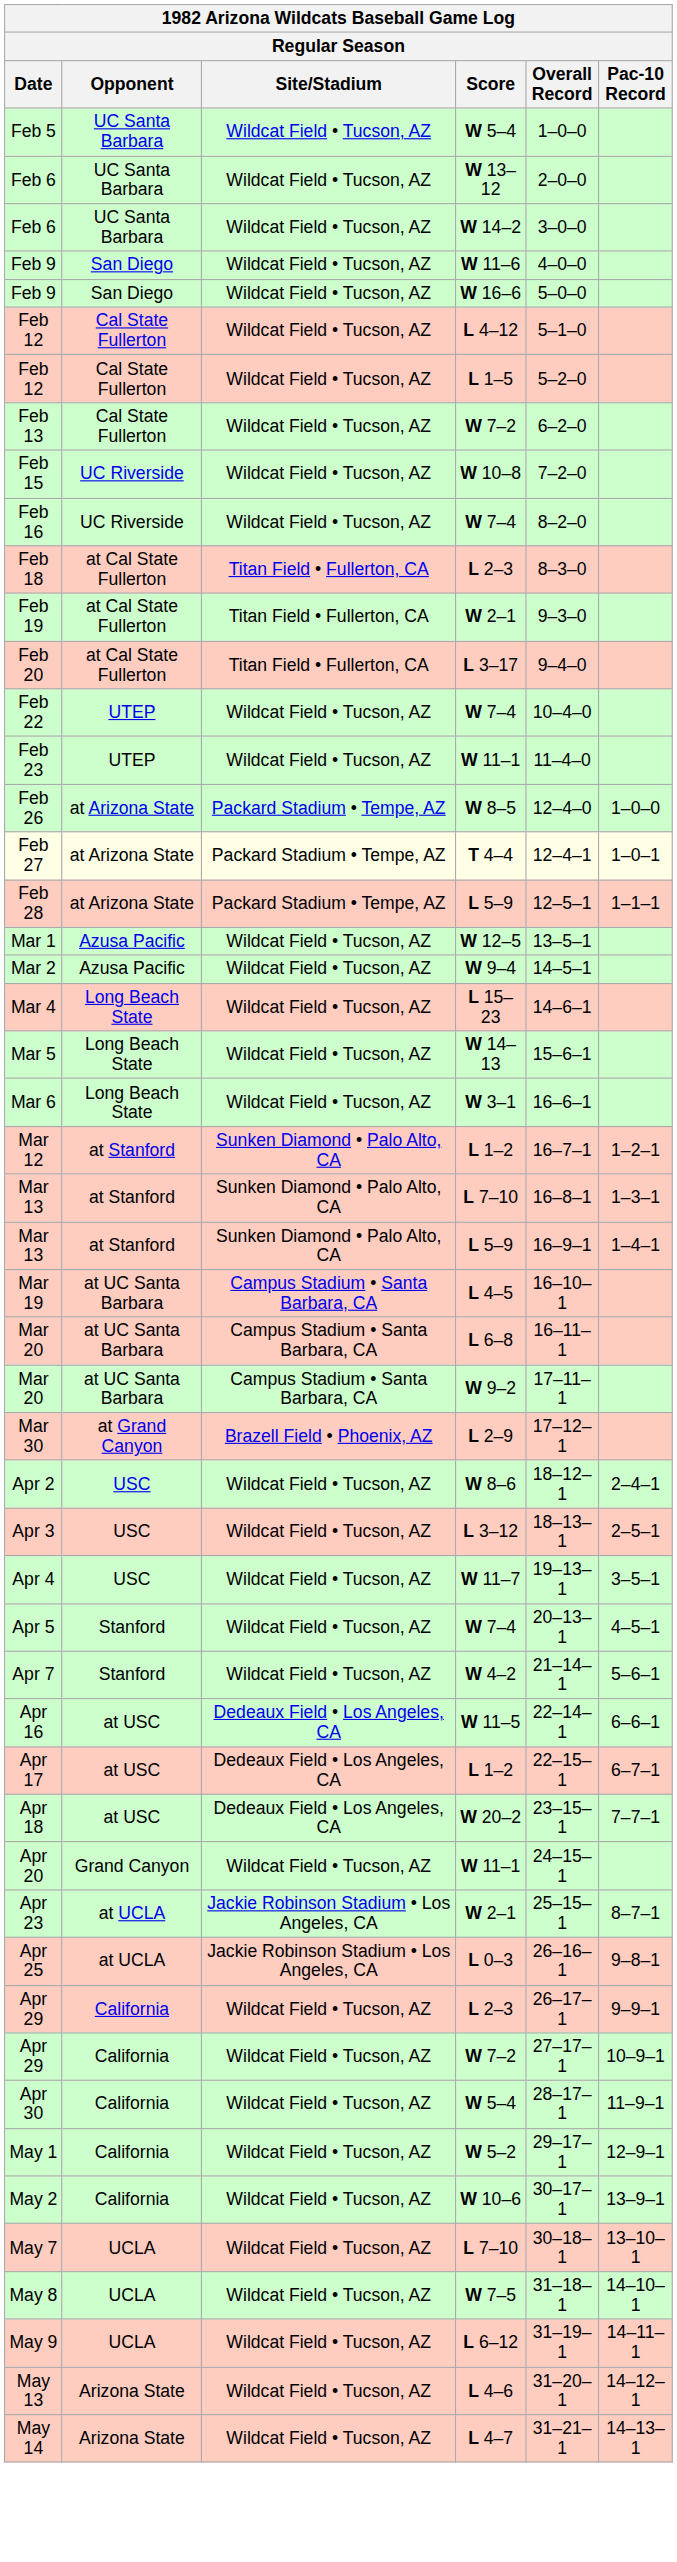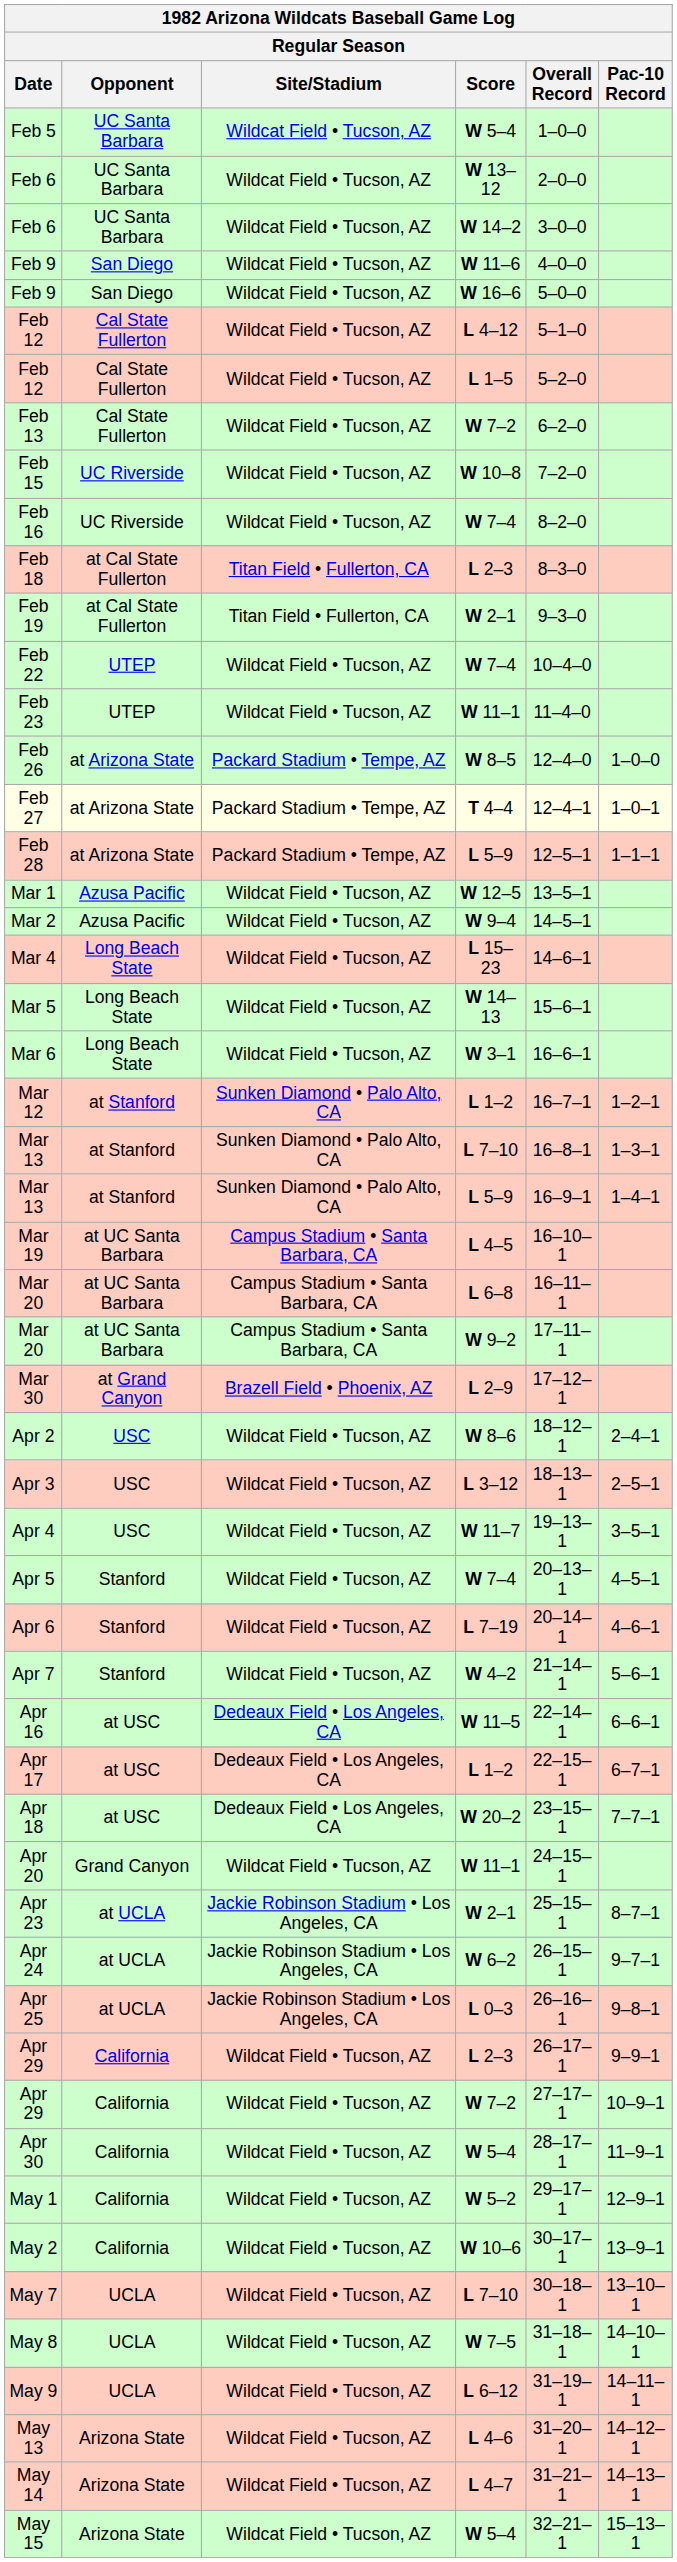- row: (33, 664)
+ row: (33, 1627)
+ row: (33, 1961)
+ row: (33, 2533)
